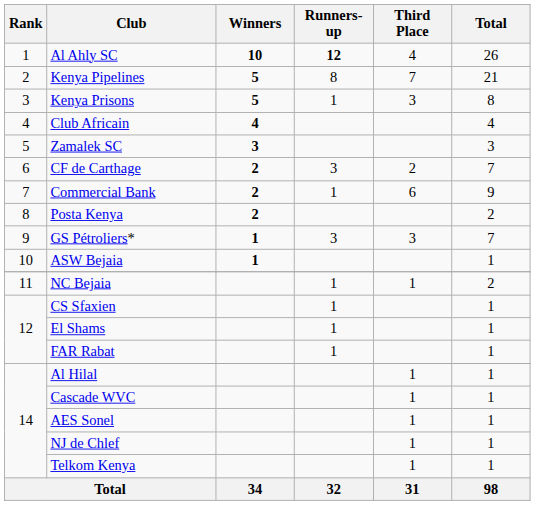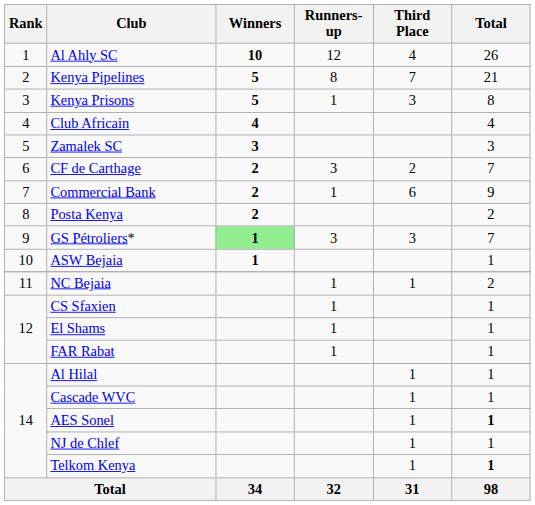(334, 54) bold -> (334, 54) normal
(255, 237) no background -> (255, 237) lightgreen background
(491, 420) normal -> (491, 420) bold
(491, 466) normal -> (491, 466) bold
